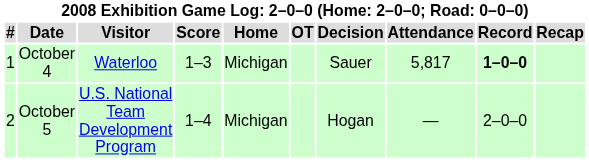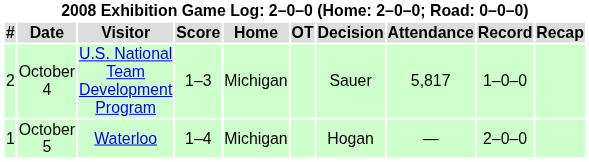(10, 63) 1 -> (10, 81) 2
(126, 63) Waterloo -> (126, 81) U.S. National Team Development Program
(505, 63) bold -> (505, 81) normal
(10, 120) 2 -> (10, 138) 1
(126, 120) U.S. National Team Development Program -> (126, 138) Waterloo
